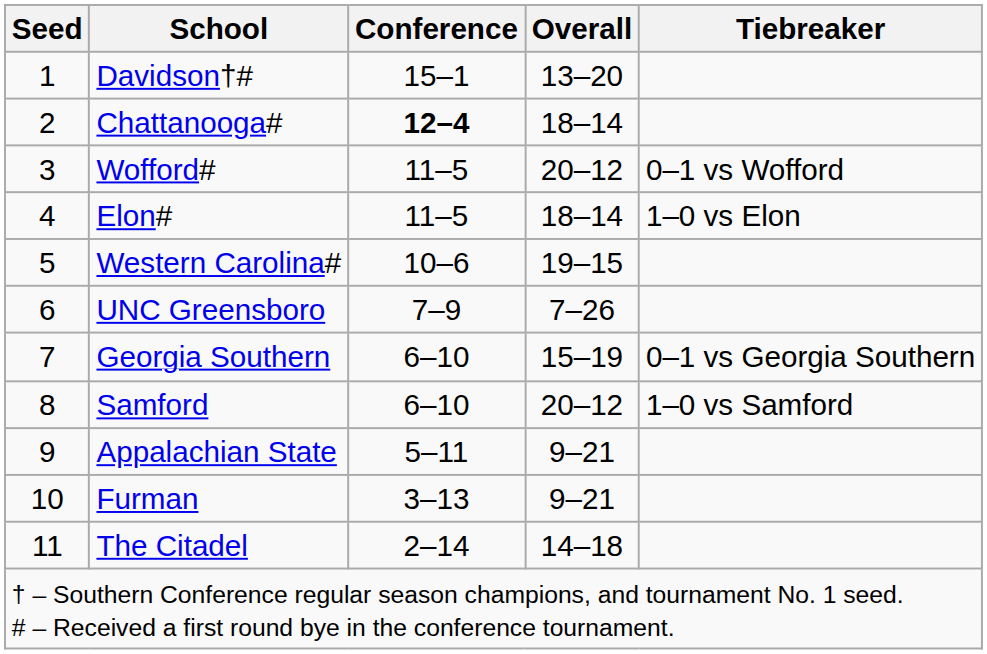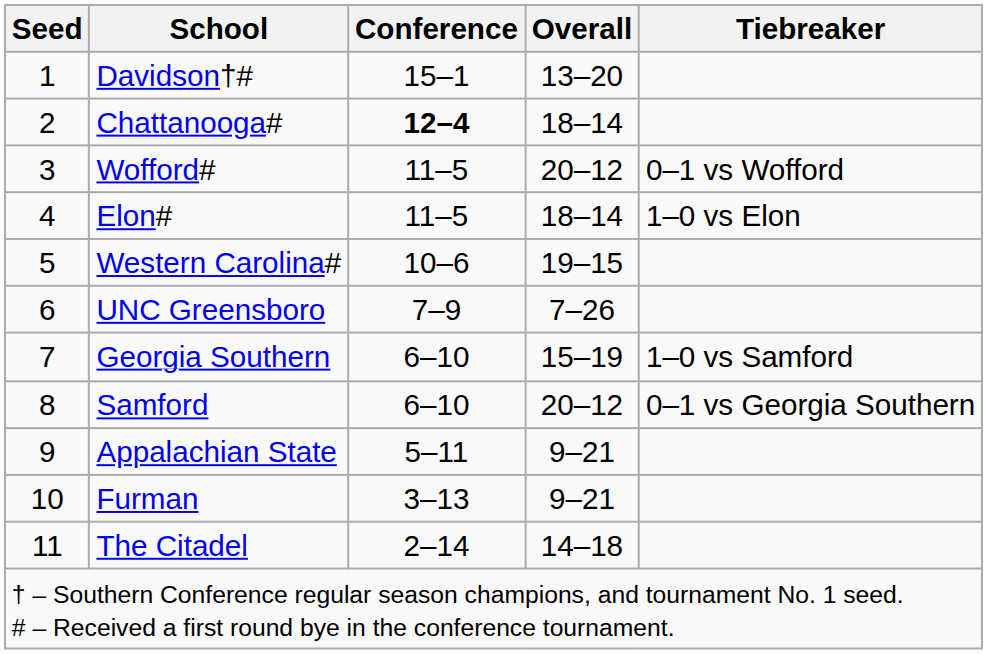(811, 357) 0–1 vs Georgia Southern -> (750, 357) 1–0 vs Samford
(750, 404) 1–0 vs Samford -> (811, 404) 0–1 vs Georgia Southern
